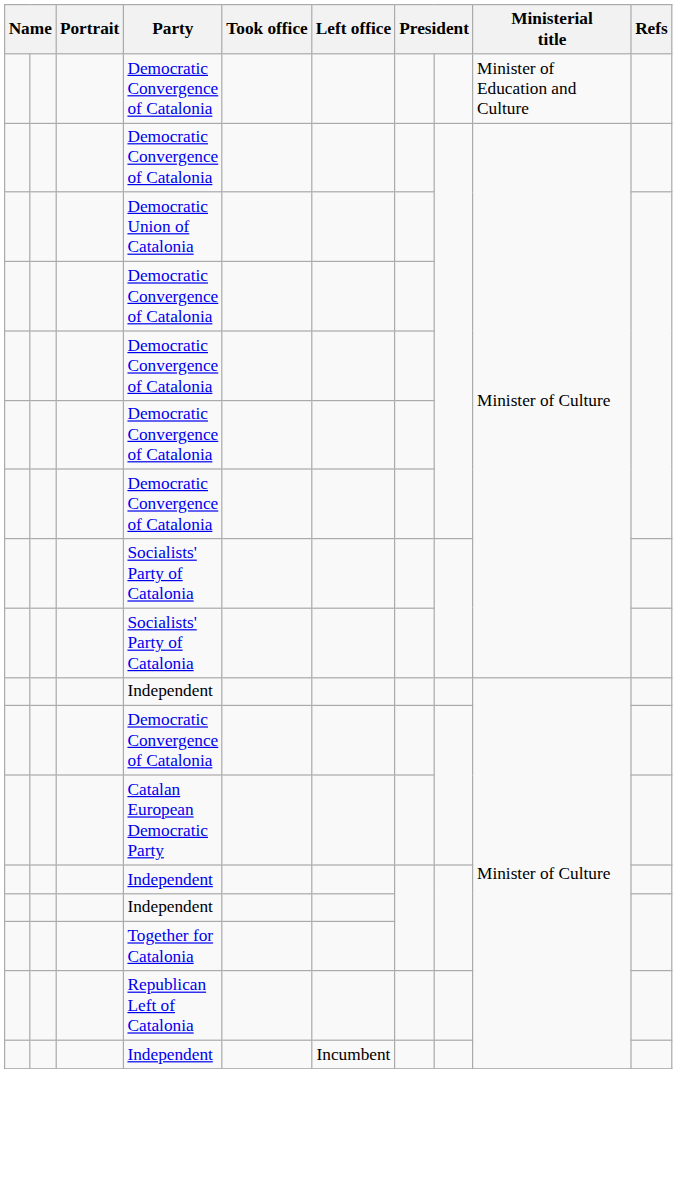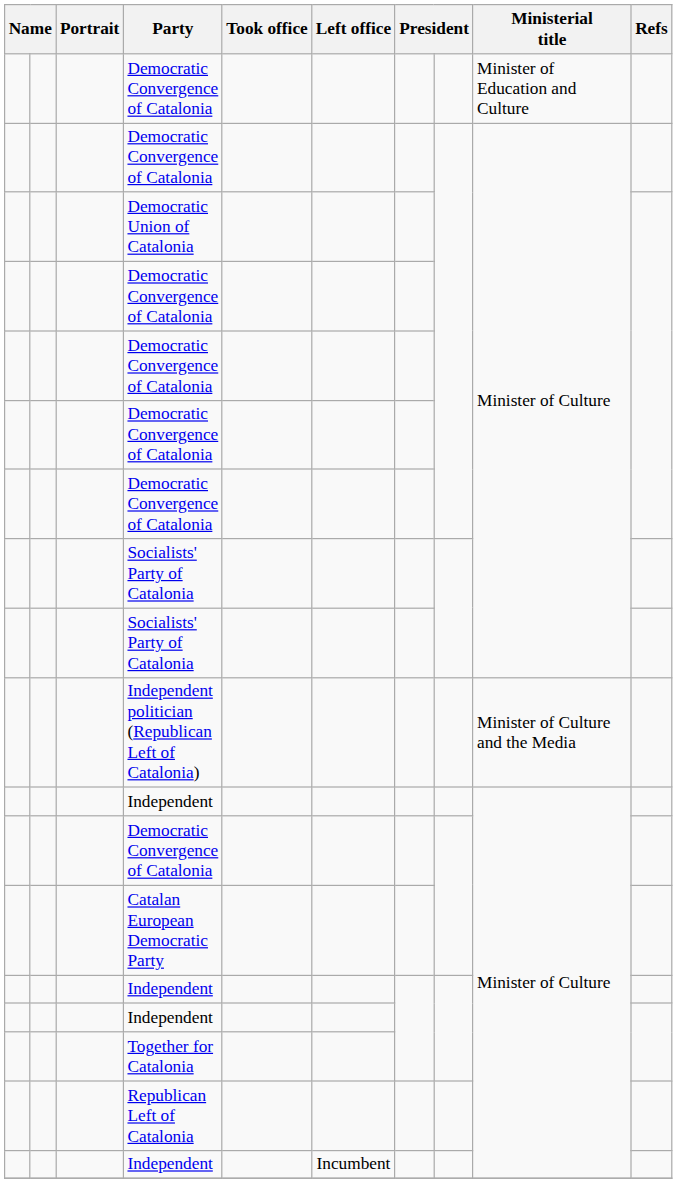+ row: (17, 733)
